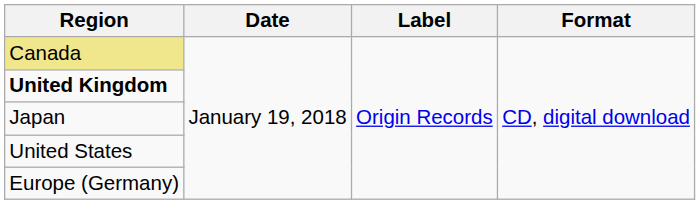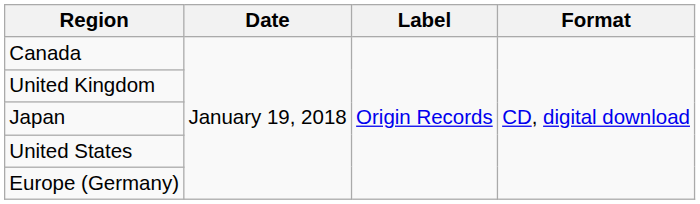(45, 53) khaki background -> (45, 53) no background
(88, 85) bold -> (82, 85) normal
